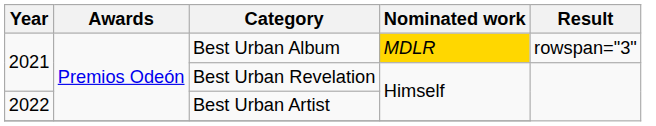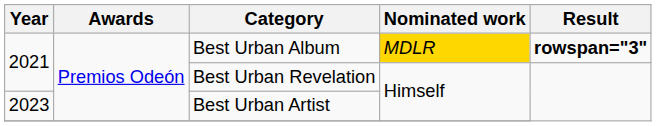(585, 47) normal -> (591, 47) bold
(29, 105) 2022 -> (29, 105) 2023
